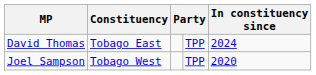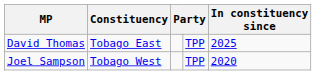(224, 43) 2024 -> (224, 43) 2025
